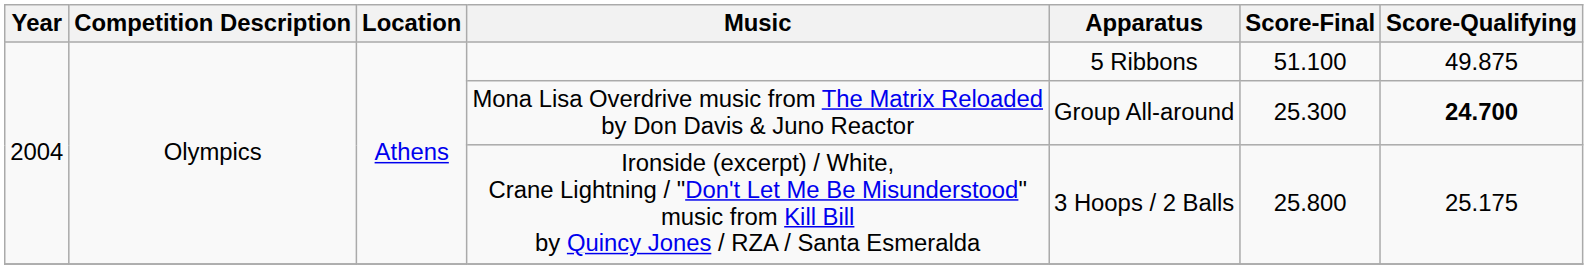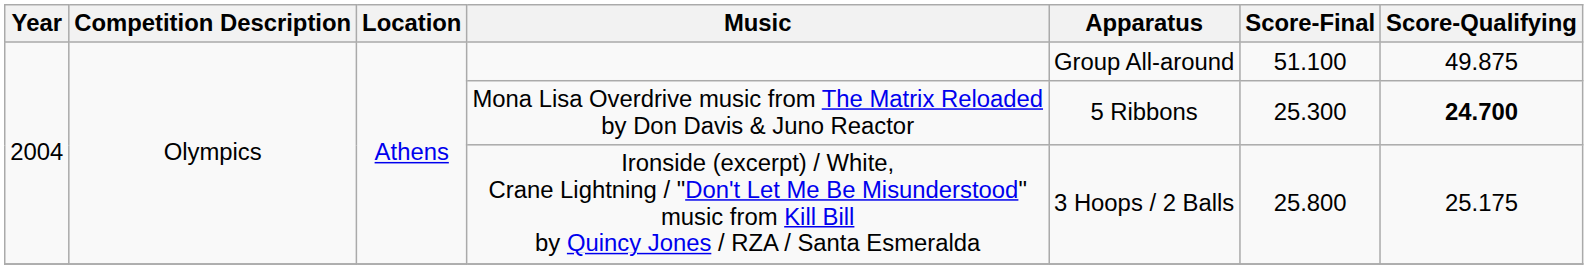(1144, 61) 5 Ribbons -> (1144, 61) Group All-around
(1144, 112) Group All-around -> (1144, 112) 5 Ribbons
